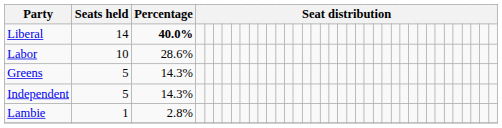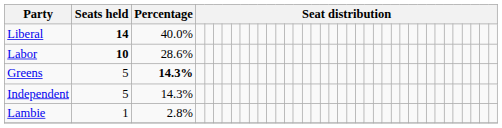(122, 34) normal -> (122, 34) bold
(176, 34) bold -> (177, 34) normal
(122, 53) normal -> (122, 53) bold
(177, 73) normal -> (176, 73) bold
